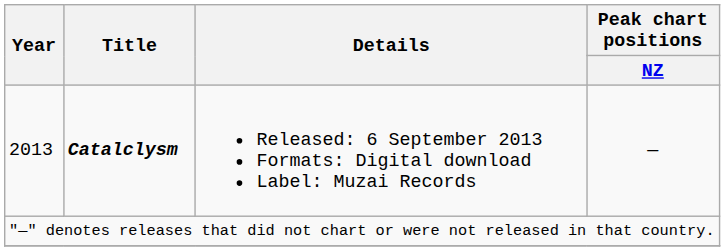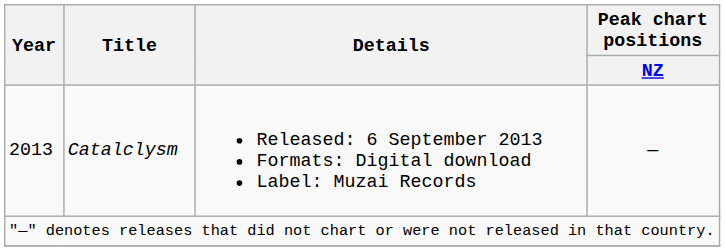(123, 151) bold -> (123, 151) normal
